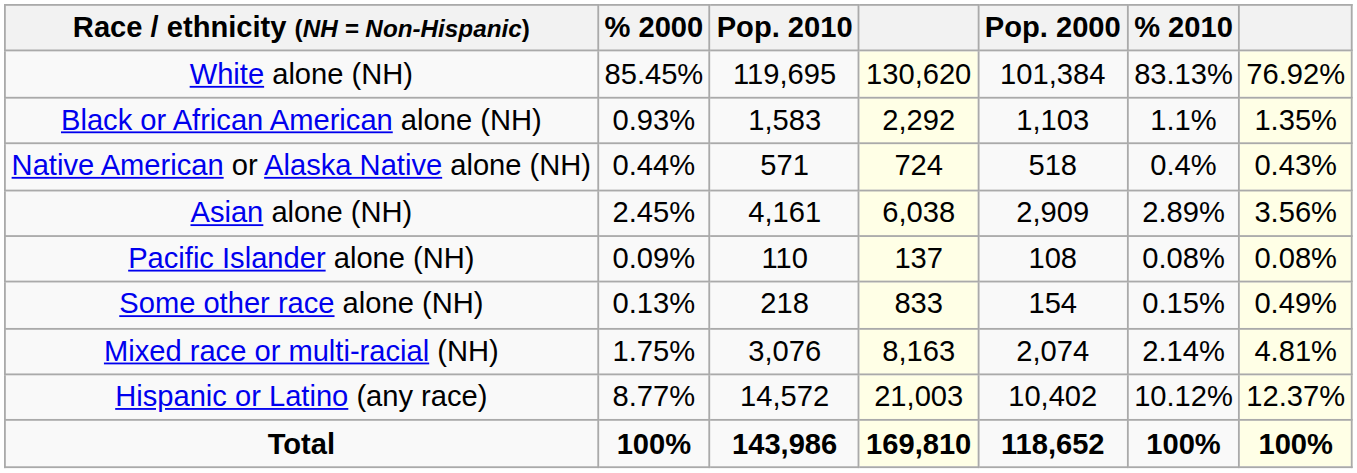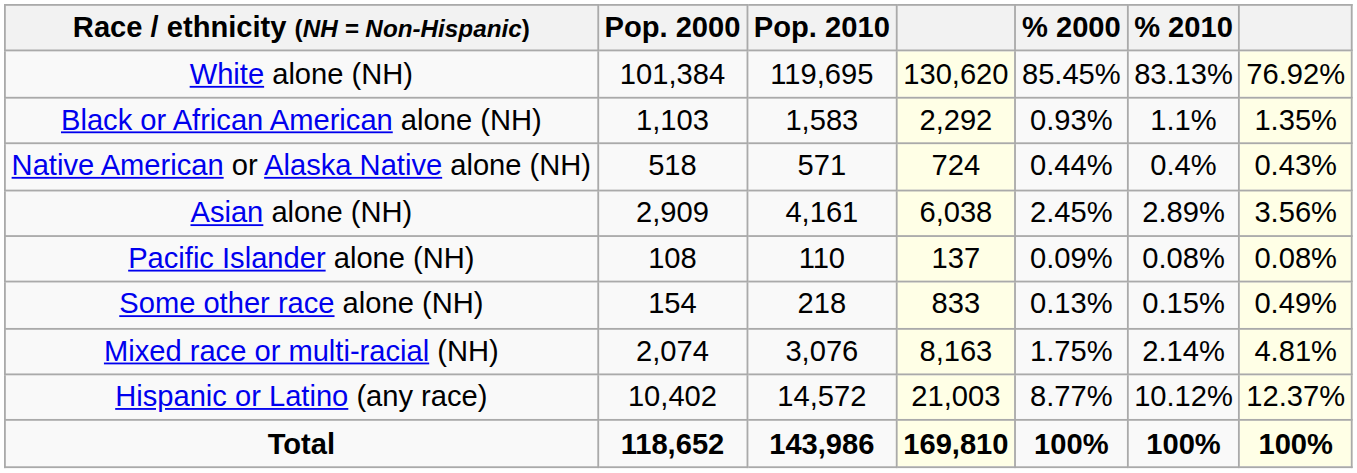columns swapped: (1053, 27) <-> (654, 27)
